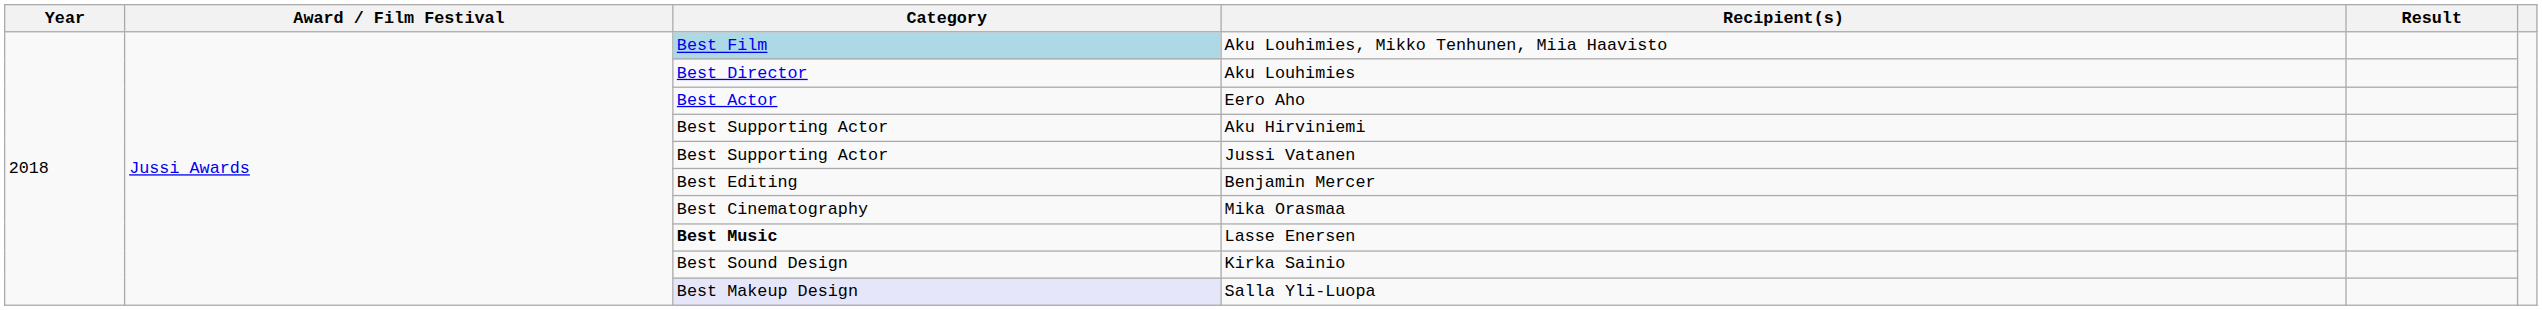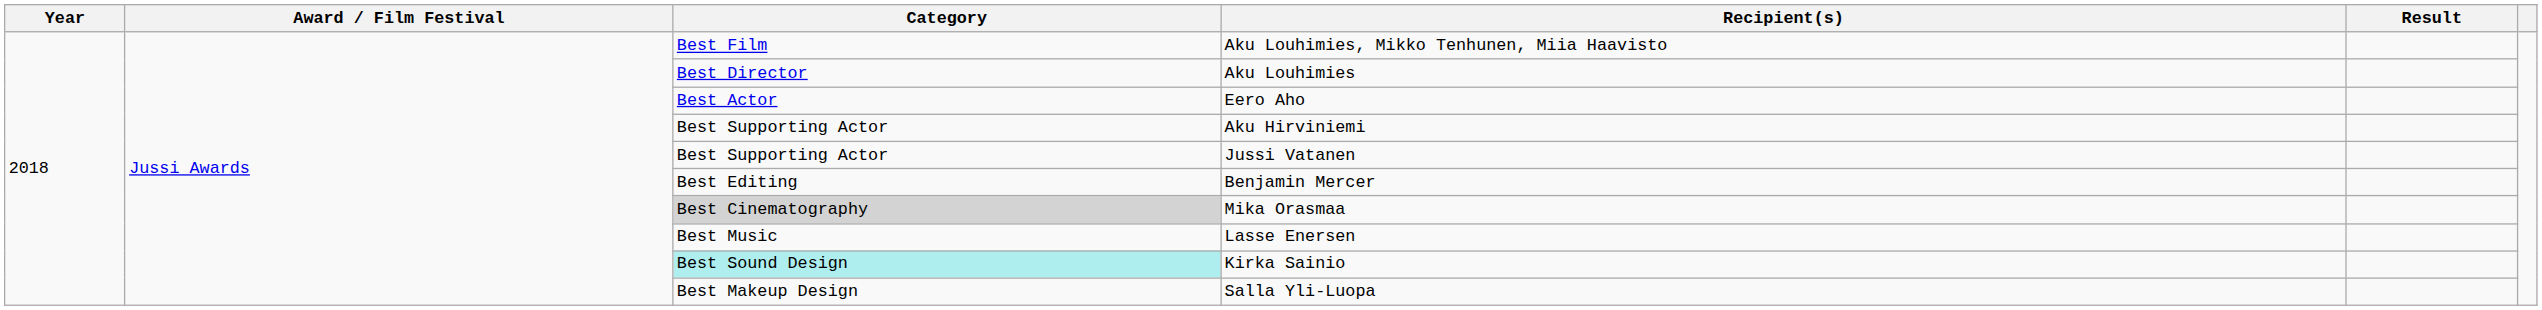(722, 46) lightblue background -> (722, 46) no background
(772, 210) no background -> (772, 210) lightgrey background
(727, 237) bold -> (727, 237) normal
(762, 264) no background -> (762, 264) paleturquoise background
(767, 292) lavender background -> (767, 292) no background
